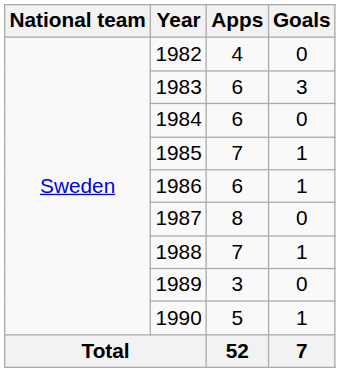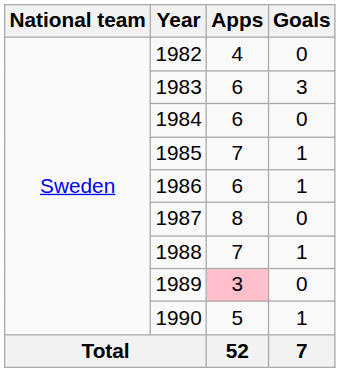(237, 284) no background -> (237, 284) pink background
